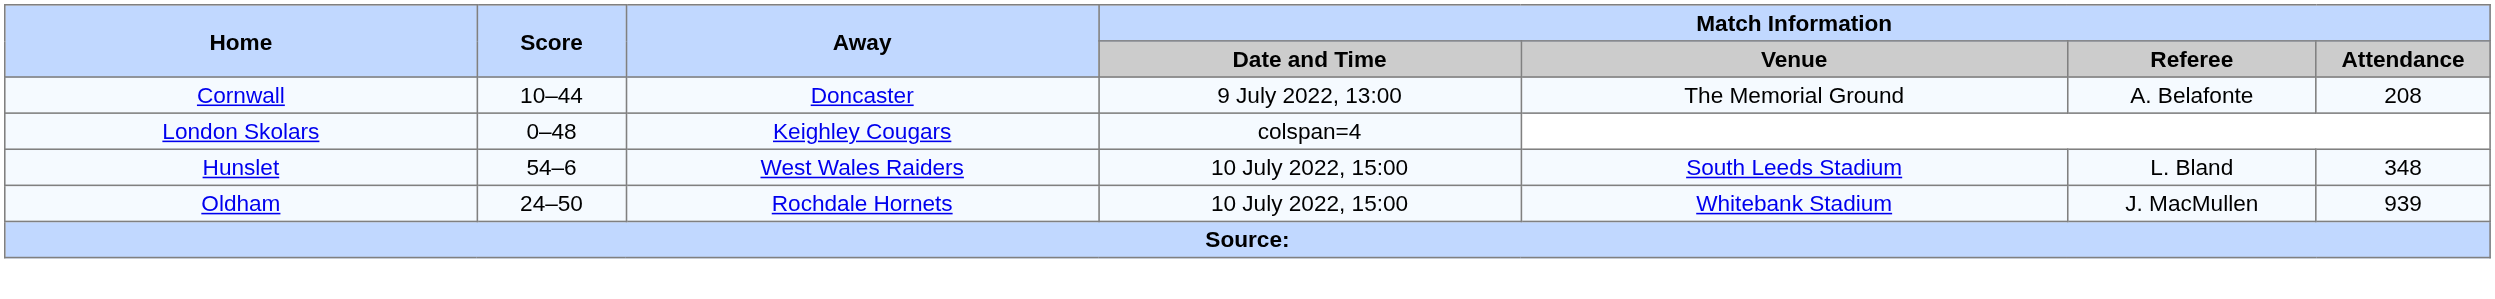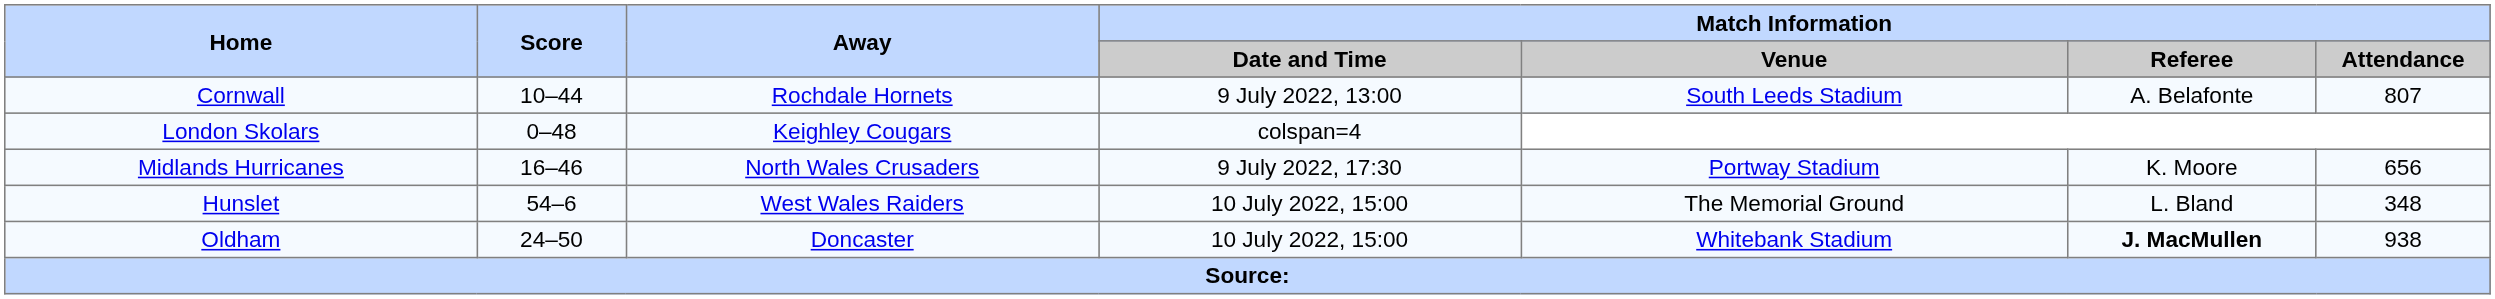(862, 95) Doncaster -> (862, 95) Rochdale Hornets
(1794, 95) The Memorial Ground -> (1794, 95) South Leeds Stadium
(2403, 95) 208 -> (2403, 95) 807
+ row: (241, 167)
(1794, 167) South Leeds Stadium -> (1794, 203) The Memorial Ground
(862, 203) Rochdale Hornets -> (862, 240) Doncaster
(2192, 203) normal -> (2192, 240) bold
(2403, 203) 939 -> (2403, 240) 938
